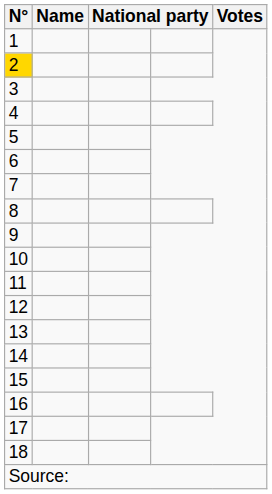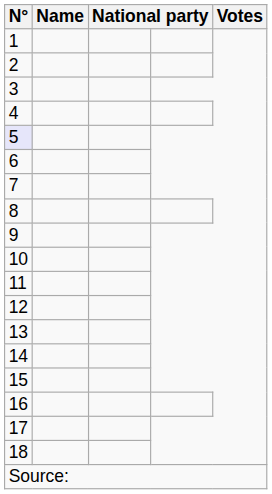(13, 65) gold background -> (13, 65) no background
(13, 137) no background -> (13, 137) lavender background
